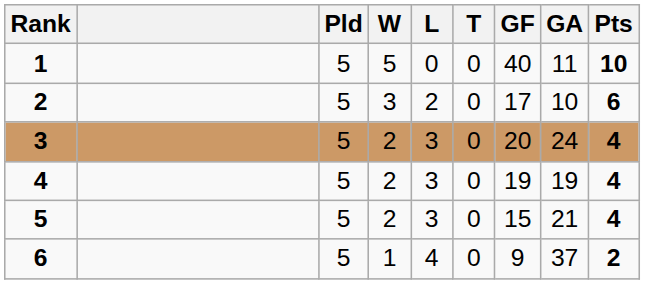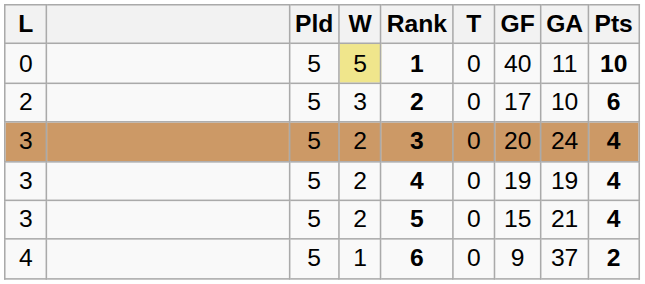columns swapped: (41, 24) <-> (432, 24)
(390, 63) no background -> (360, 63) khaki background
